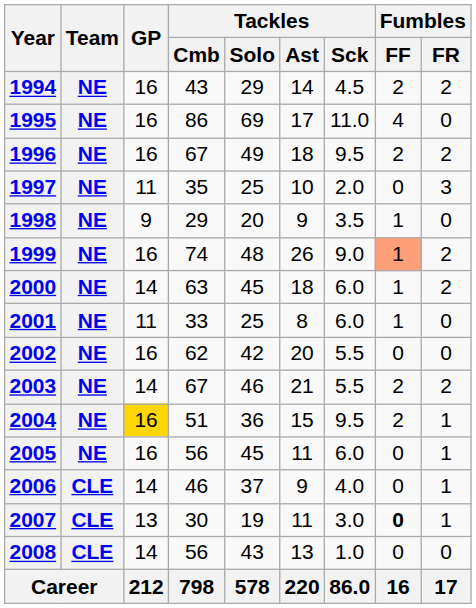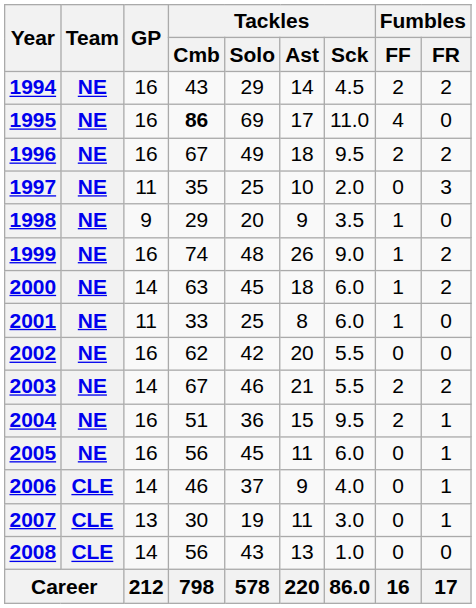(197, 120) normal -> (197, 120) bold
(398, 253) lightsalmon background -> (398, 253) no background
(146, 420) gold background -> (146, 420) no background
(398, 519) bold -> (398, 519) normal
